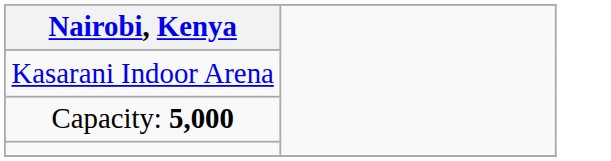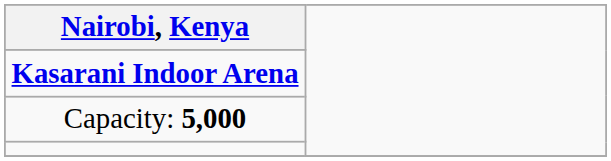(143, 73) normal -> (155, 73) bold
